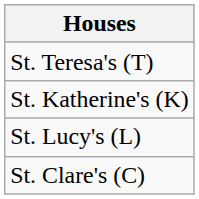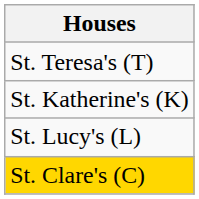(78, 174) no background -> (78, 174) gold background
